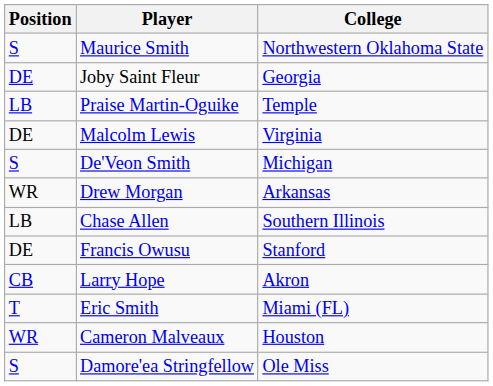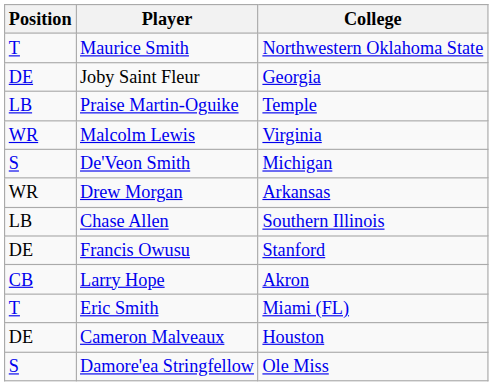(14, 47) S -> (14, 47) T
(21, 134) DE -> (23, 134) WR
(23, 337) WR -> (21, 337) DE
